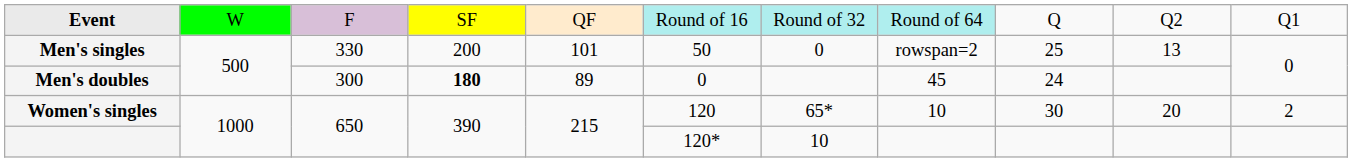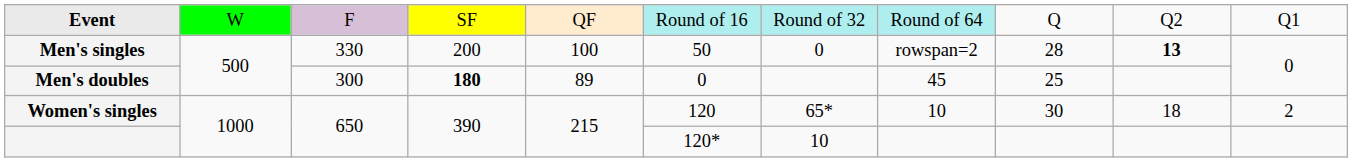(584, 50) 101 -> (584, 50) 100
(1054, 50) 25 -> (1054, 50) 28
(1172, 50) normal -> (1172, 50) bold
(1054, 80) 24 -> (1054, 80) 25
(1172, 111) 20 -> (1172, 111) 18
